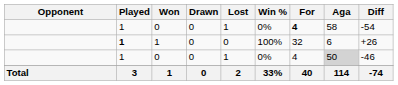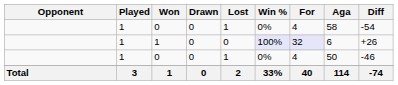(295, 27) bold -> (295, 27) normal
(122, 42) bold -> (122, 42) normal
(270, 42) no background -> (270, 42) lavender background
(297, 42) no background -> (297, 42) lavender background
(332, 57) lightgrey background -> (332, 57) no background
